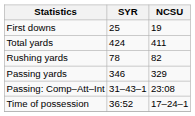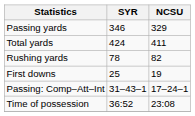rows swapped: (31, 27) <-> (37, 73)
(163, 88) 23:08 -> (170, 88) 17–24–1
(170, 104) 17–24–1 -> (163, 104) 23:08
